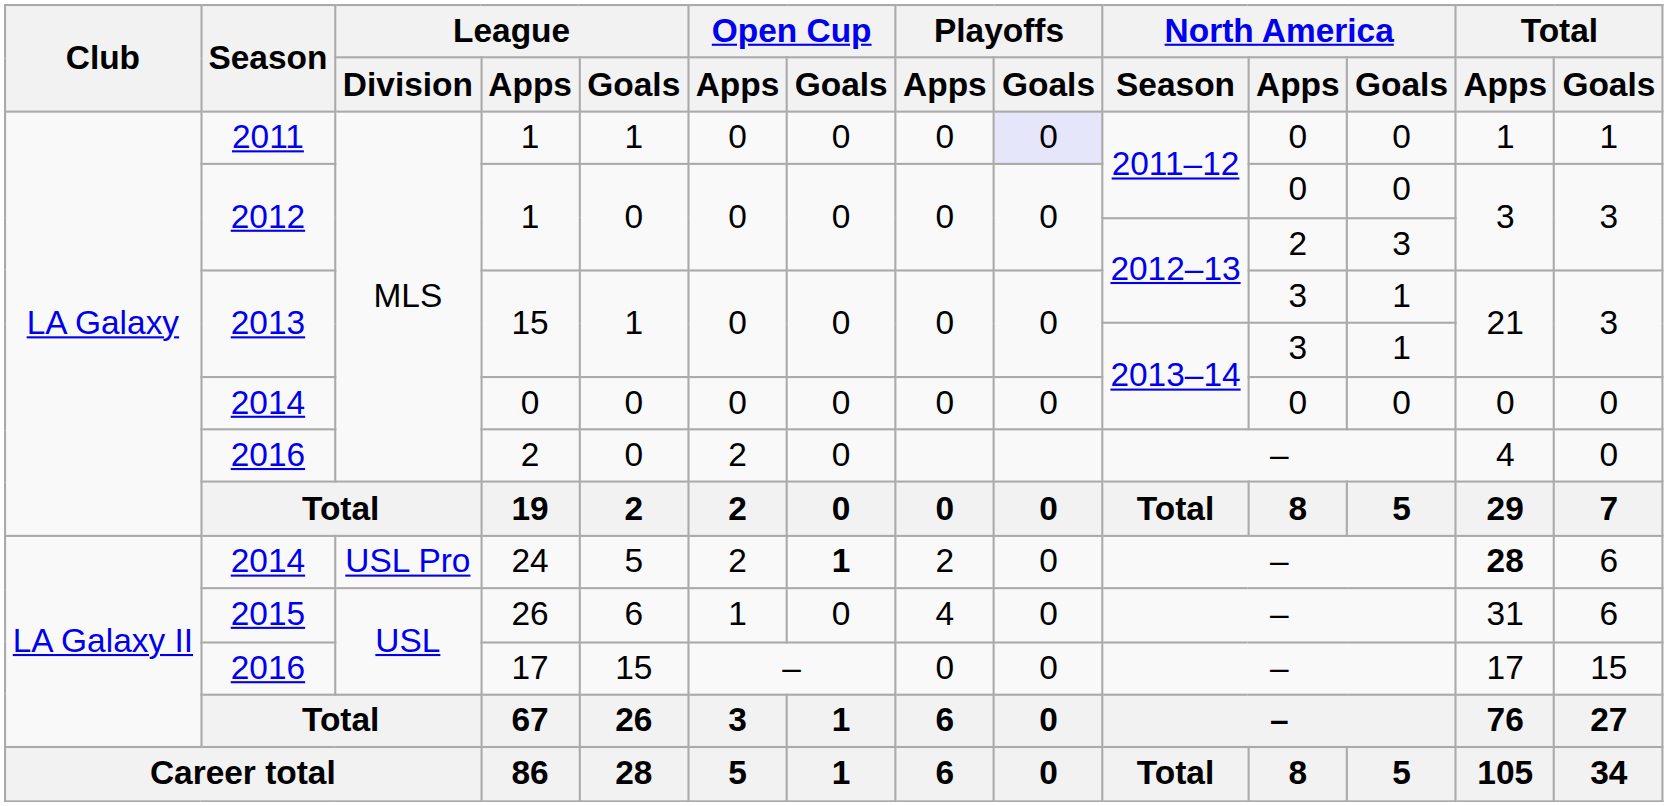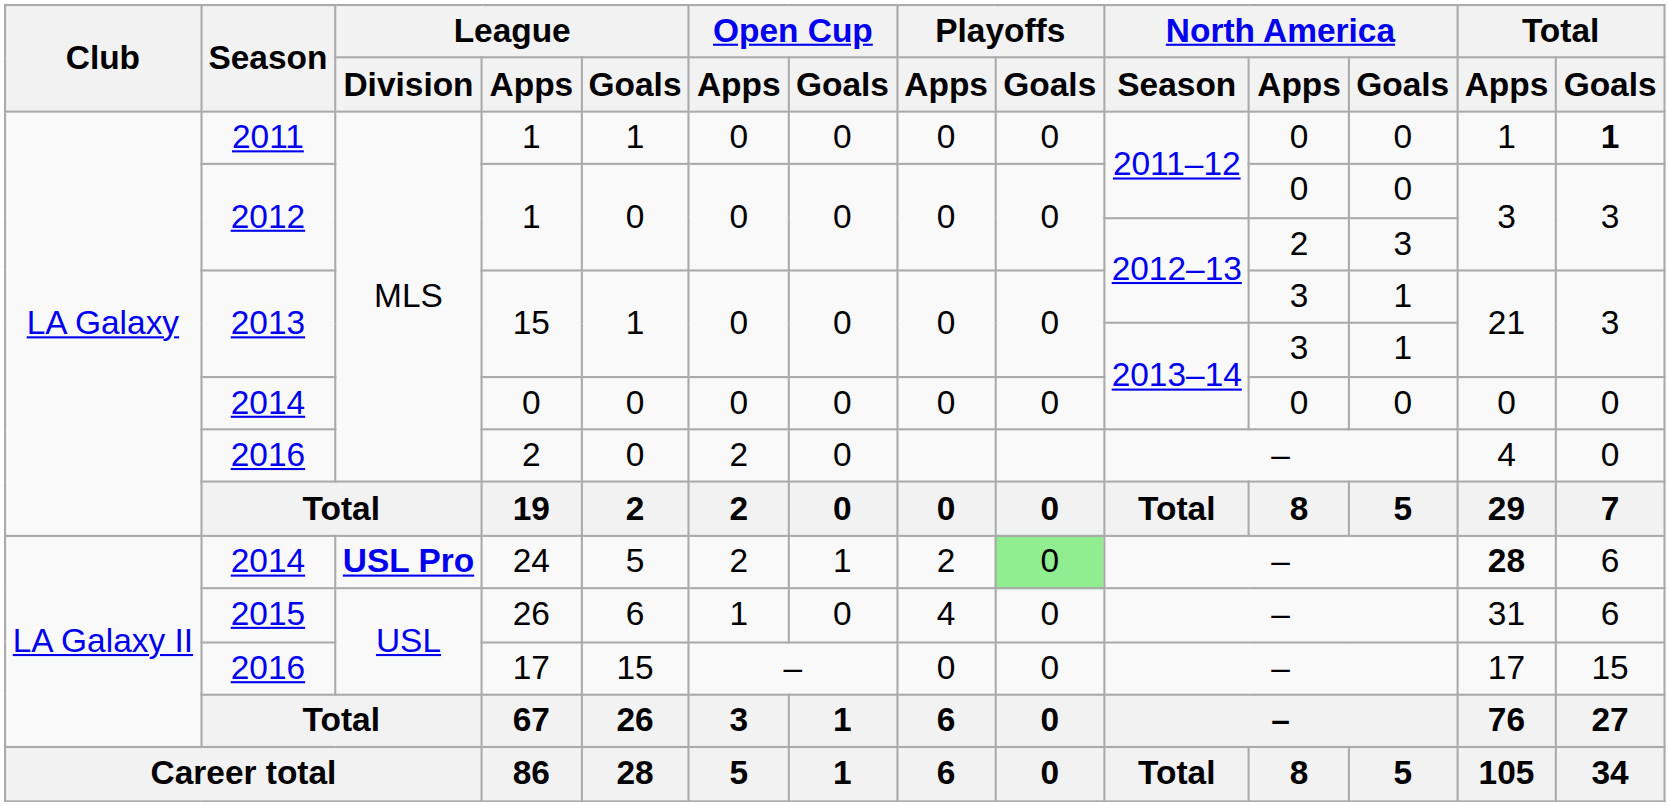(1049, 137) lavender background -> (1050, 137) no background
(1609, 137) normal -> (1610, 137) bold
(408, 561) normal -> (408, 561) bold
(841, 561) bold -> (842, 561) normal
(1049, 561) no background -> (1050, 561) lightgreen background
